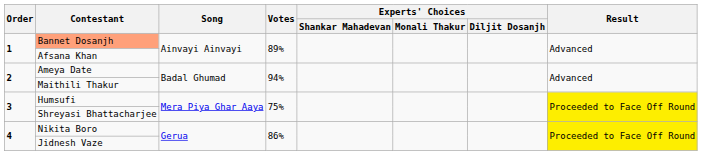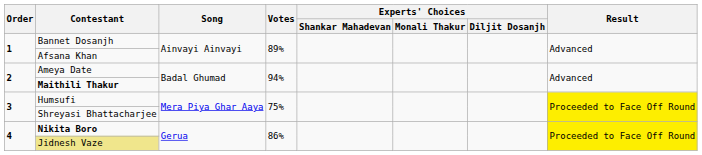(76, 41) lightsalmon background -> (76, 41) no background
(78, 85) normal -> (78, 85) bold
(67, 129) normal -> (67, 129) bold
(70, 143) no background -> (70, 143) khaki background
